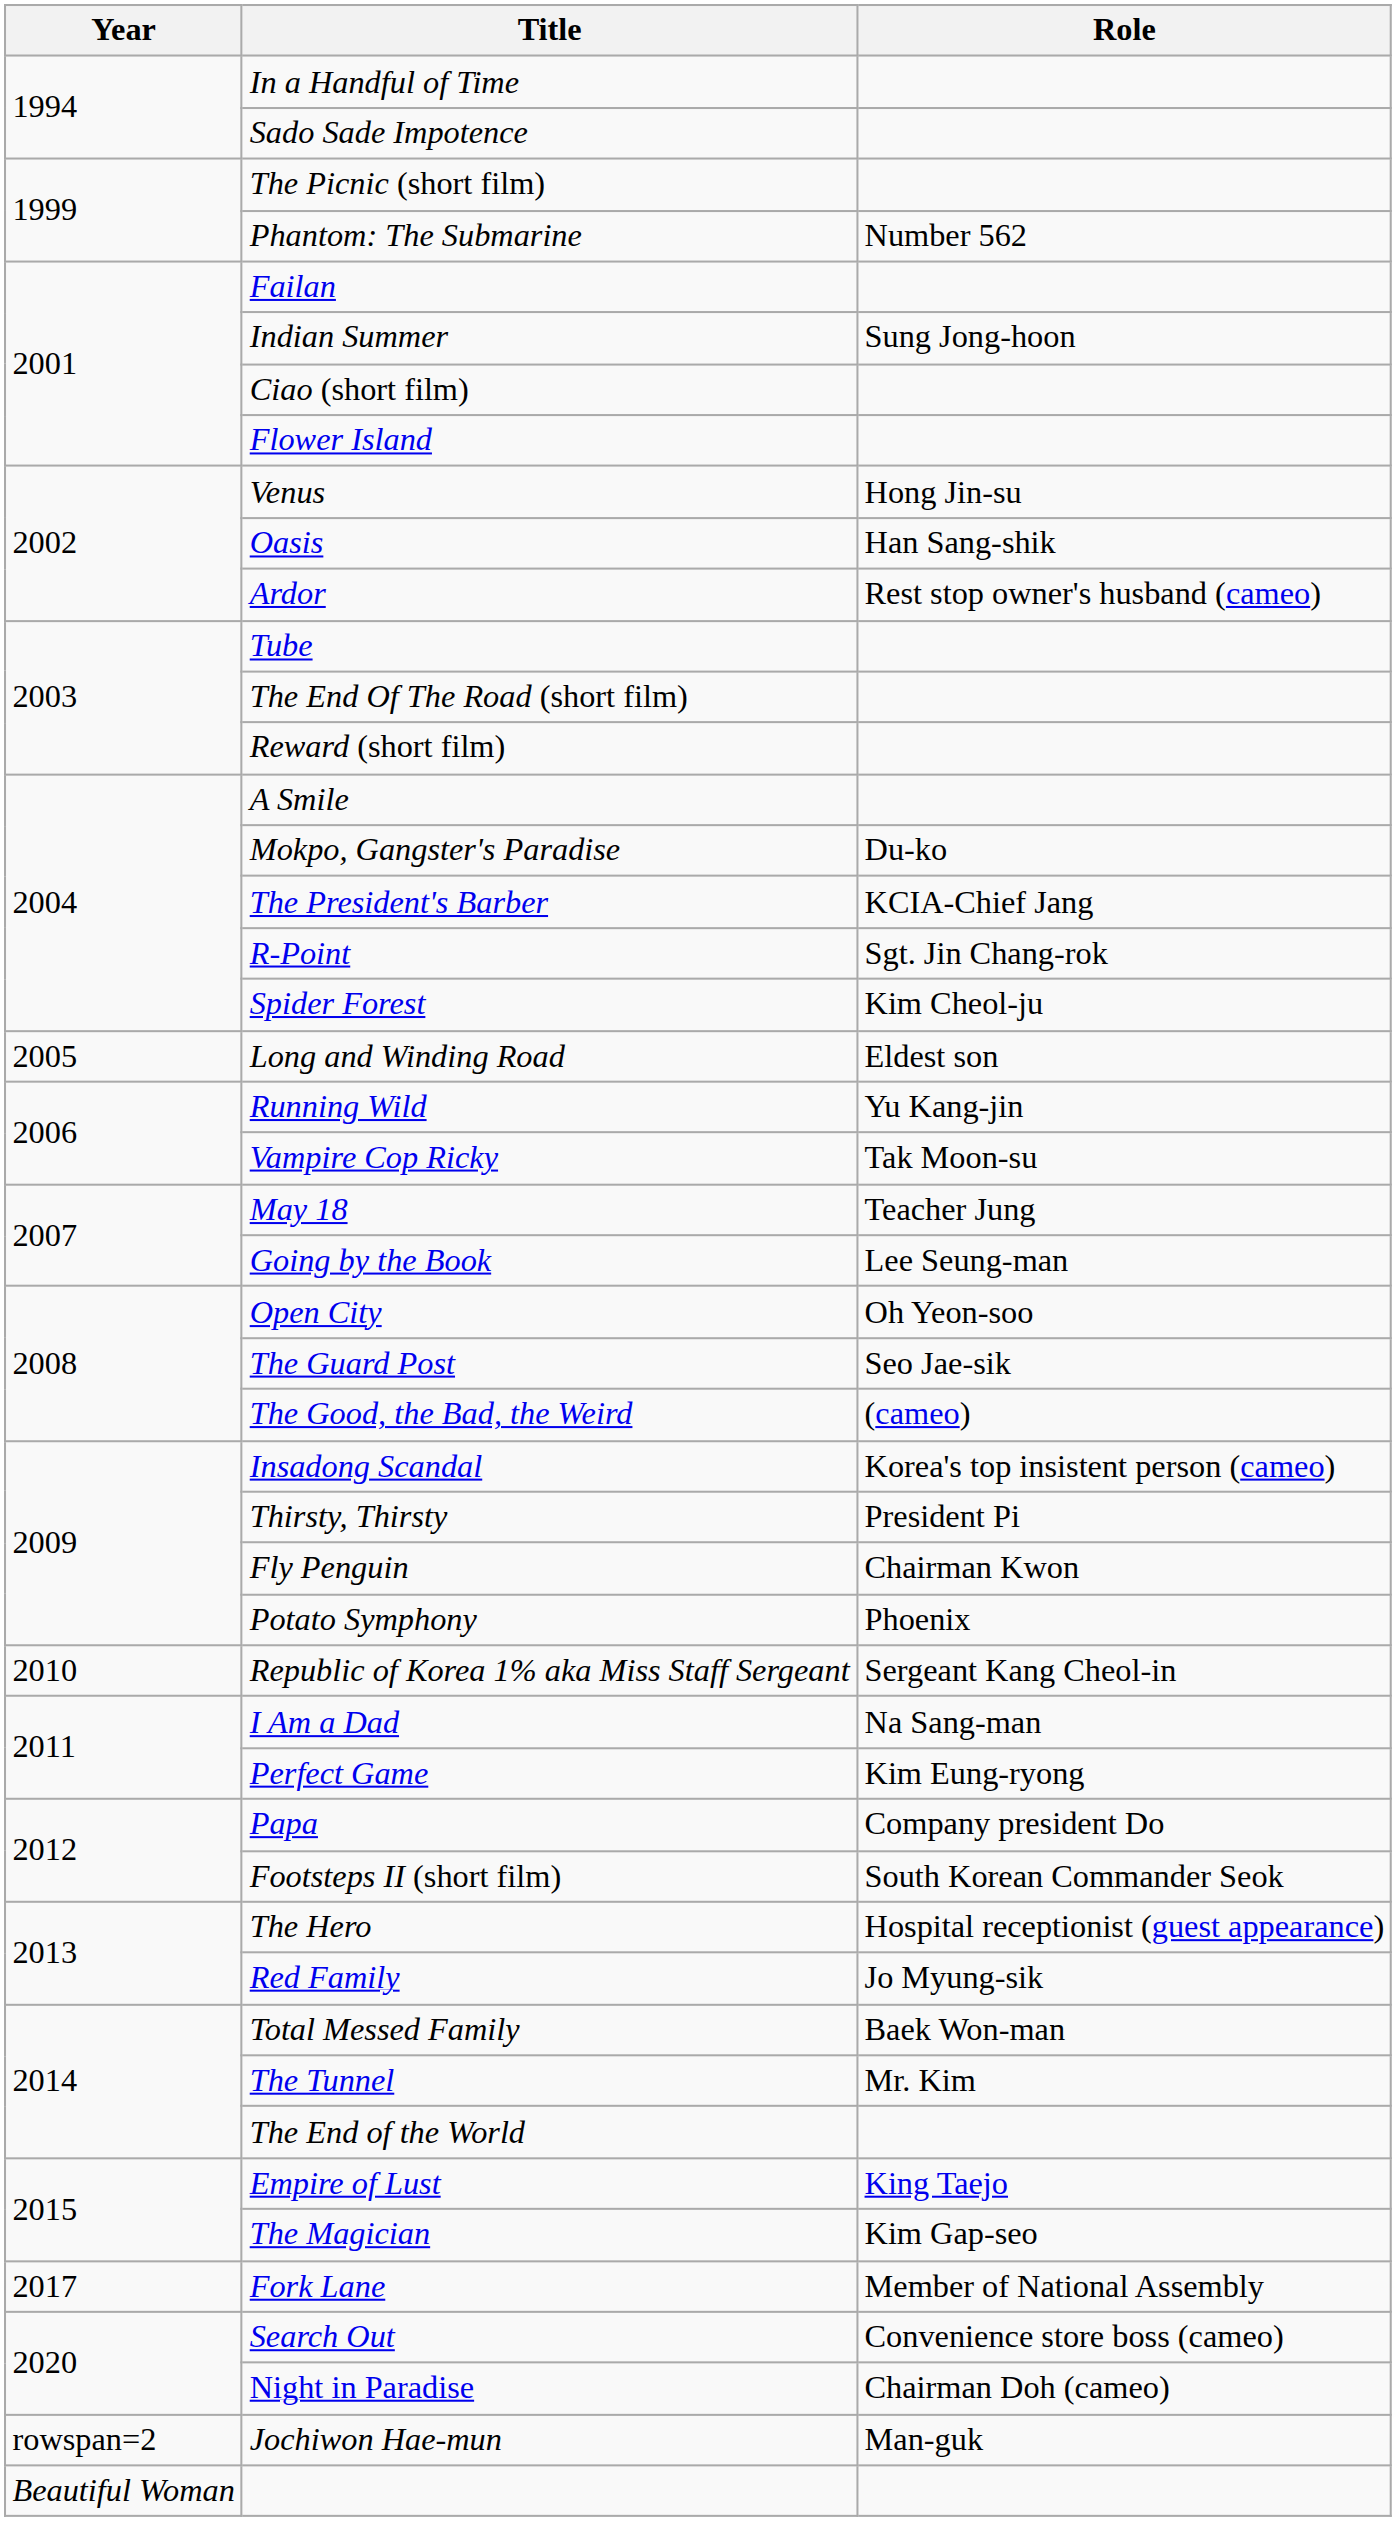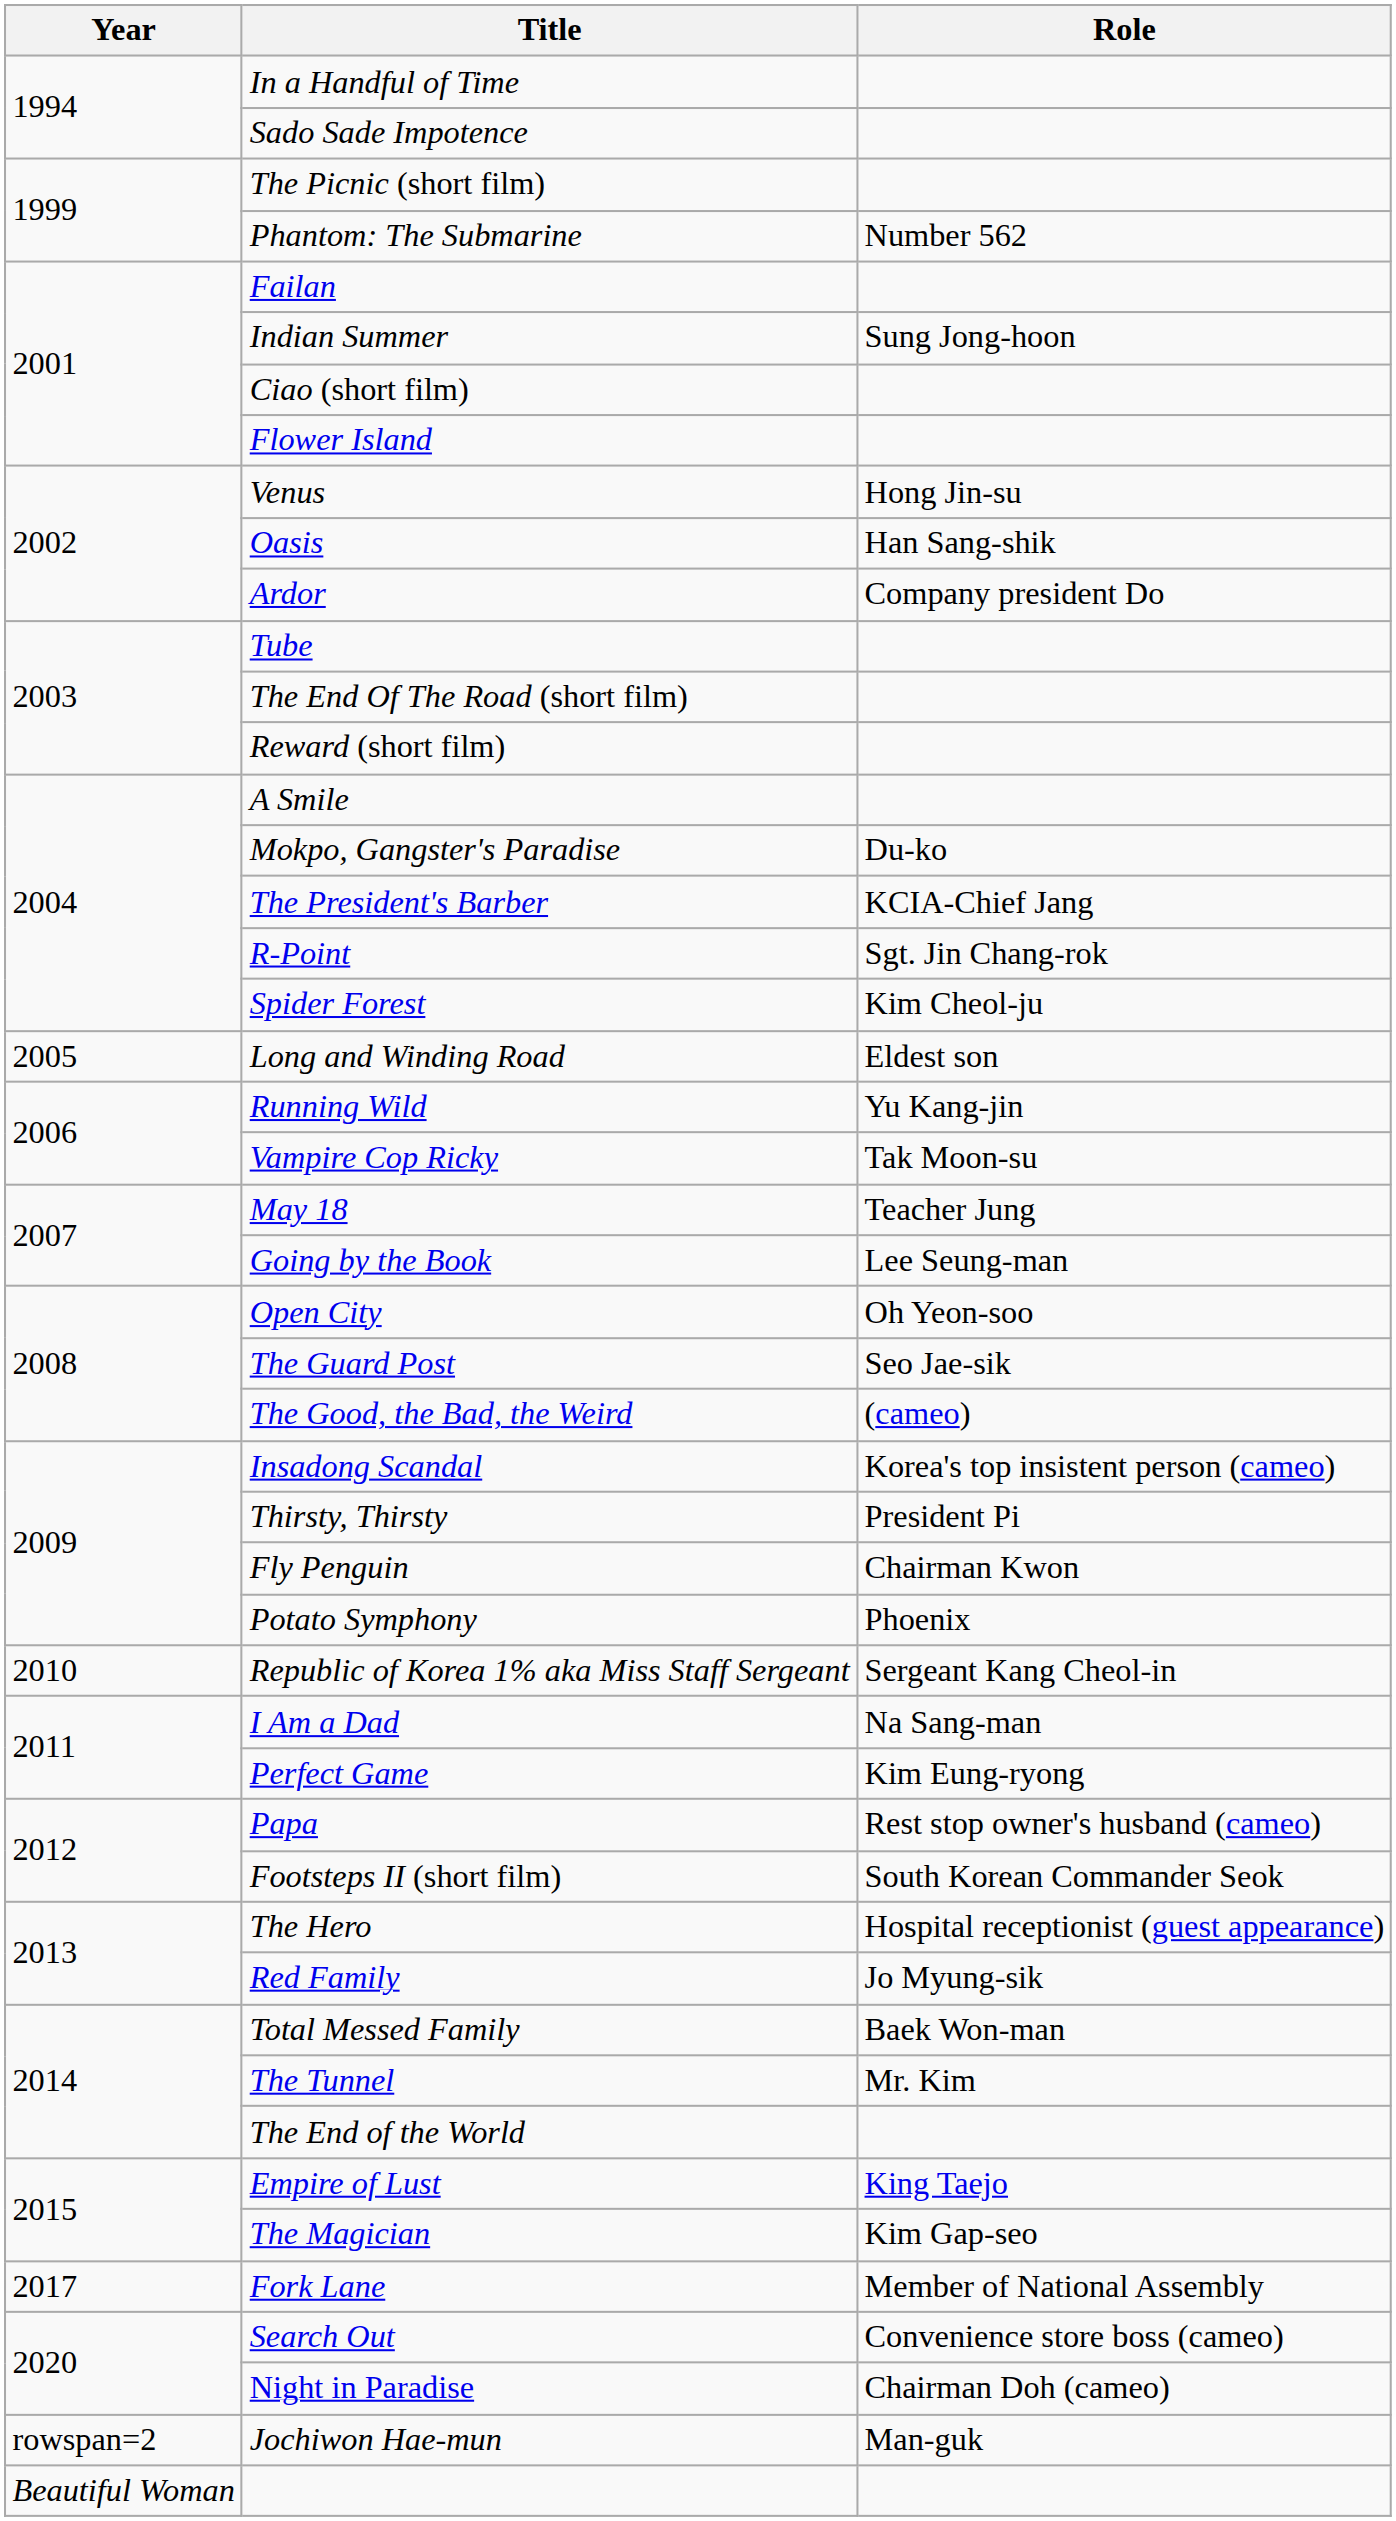(1093, 593) Rest stop owner's husband (cameo) -> (1014, 593) Company president Do
(1014, 1824) Company president Do -> (1093, 1824) Rest stop owner's husband (cameo)
